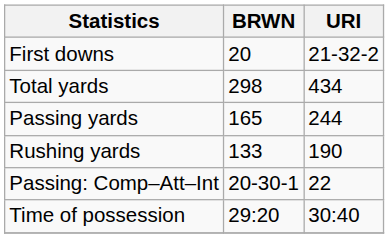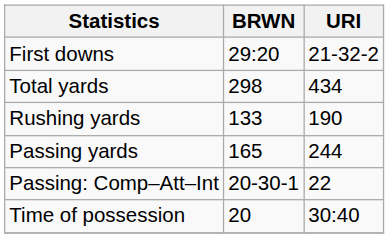(240, 53) 20 -> (254, 53) 29:20
rows swapped: (75, 151) <-> (74, 118)
(254, 216) 29:20 -> (240, 216) 20
